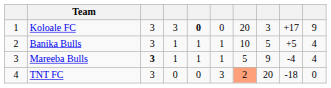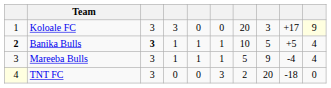(198, 28) bold -> (198, 28) normal
(314, 28) no background -> (314, 28) lightyellow background
(16, 43) normal -> (16, 43) bold
(152, 43) normal -> (152, 43) bold
(152, 59) bold -> (152, 59) normal
(16, 75) no background -> (16, 75) lightyellow background
(245, 75) lightsalmon background -> (245, 75) no background
